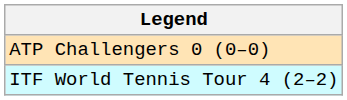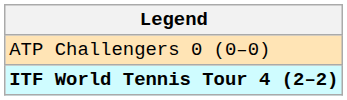(174, 79) normal -> (174, 79) bold
